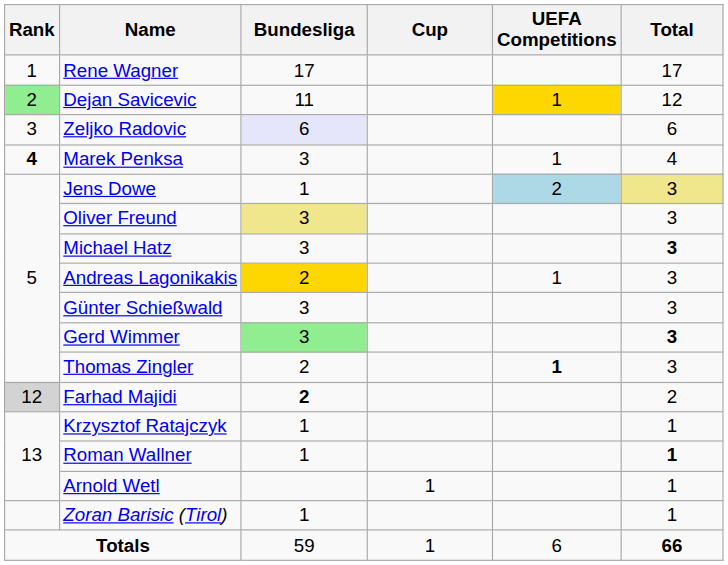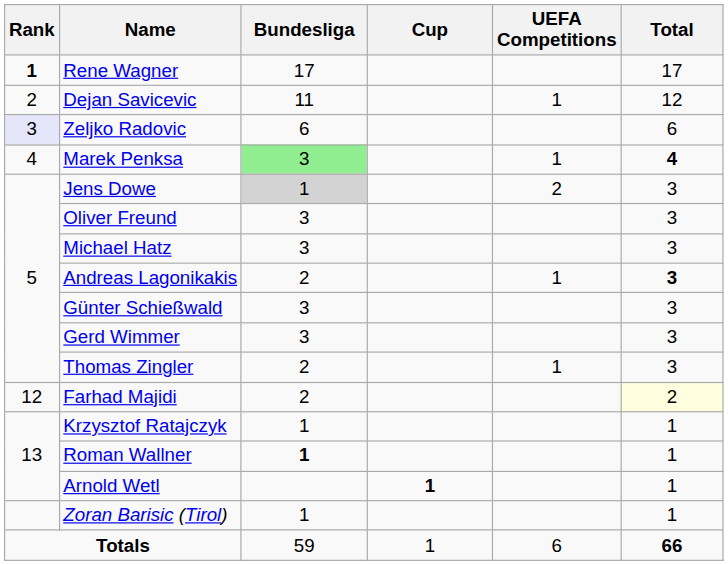(32, 70) normal -> (32, 70) bold
(32, 99) lightgreen background -> (32, 99) no background
(557, 99) gold background -> (557, 99) no background
(32, 129) no background -> (32, 129) lavender background
(304, 129) lavender background -> (304, 129) no background
(32, 159) bold -> (32, 159) normal
(304, 159) no background -> (304, 159) lightgreen background
(672, 159) normal -> (672, 159) bold
(304, 188) no background -> (304, 188) lightgrey background
(557, 188) lightblue background -> (557, 188) no background
(672, 188) khaki background -> (672, 188) no background
(304, 218) khaki background -> (304, 218) no background
(672, 248) bold -> (672, 248) normal
(304, 277) gold background -> (304, 277) no background
(672, 277) normal -> (672, 277) bold
(304, 337) lightgreen background -> (304, 337) no background
(672, 337) bold -> (672, 337) normal
(557, 366) bold -> (557, 366) normal
(32, 396) lightgrey background -> (32, 396) no background
(304, 396) bold -> (304, 396) normal
(672, 396) no background -> (672, 396) lightyellow background
(304, 456) normal -> (304, 456) bold
(672, 456) bold -> (672, 456) normal
(430, 485) normal -> (430, 485) bold
